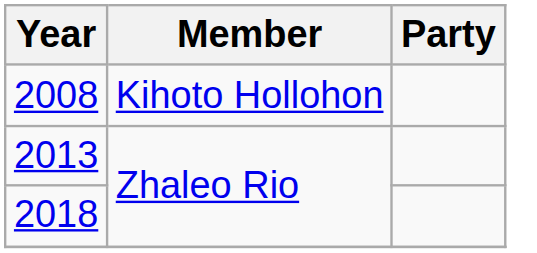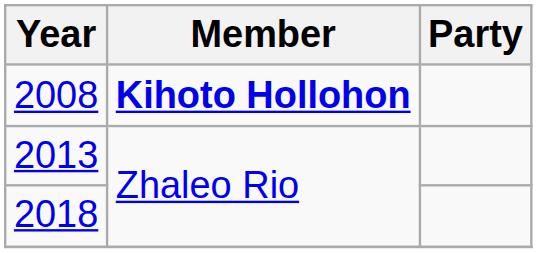(250, 94) normal -> (263, 94) bold
